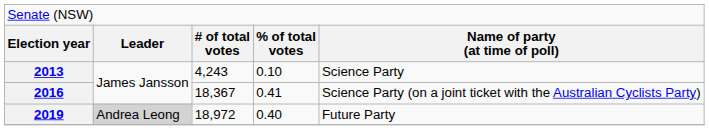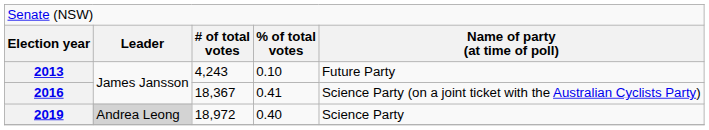(363, 72) Science Party -> (359, 72) Future Party
(359, 114) Future Party -> (363, 114) Science Party
